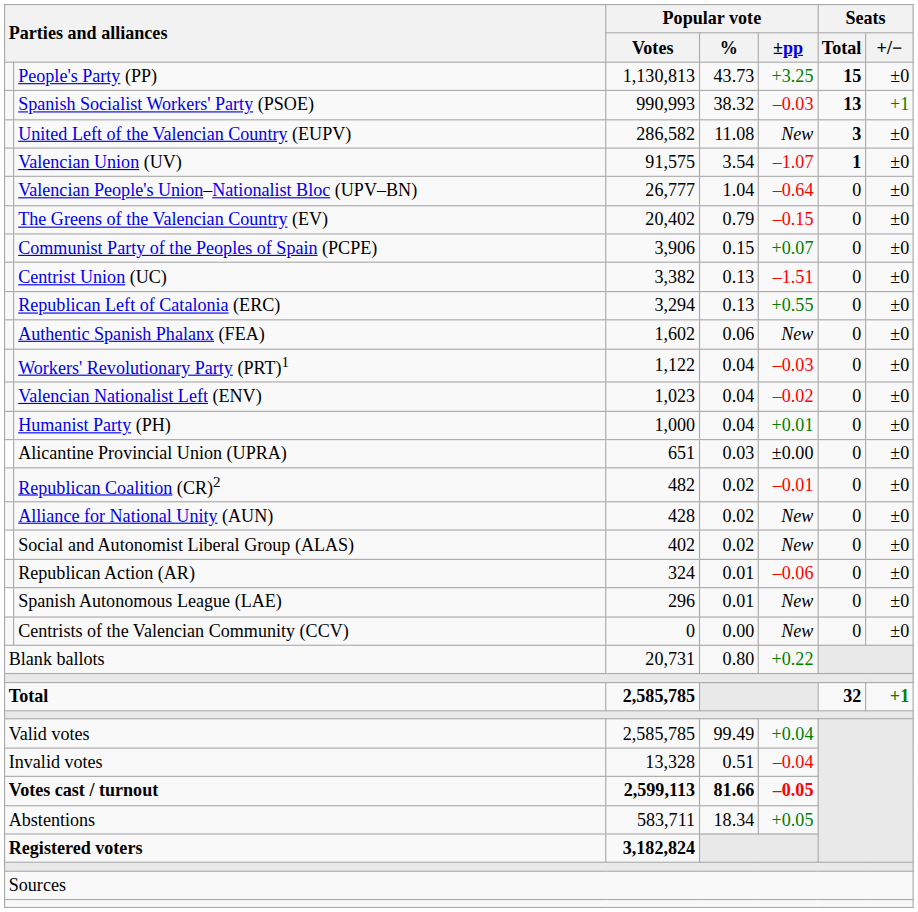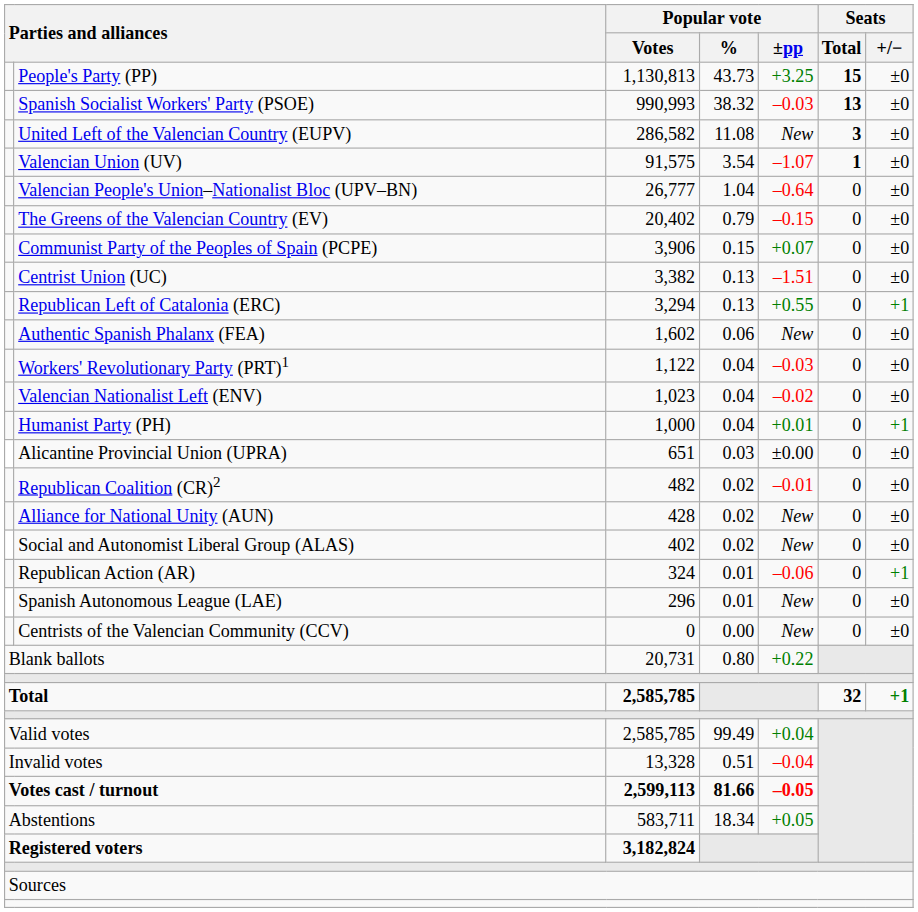(900, 104) +1 -> (900, 104) ±0
(900, 305) ±0 -> (900, 305) +1
(900, 425) ±0 -> (900, 425) +1
(900, 573) ±0 -> (900, 573) +1
